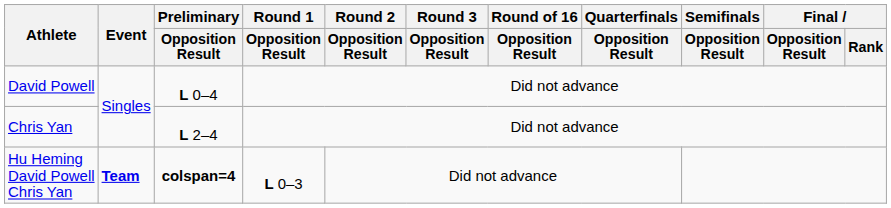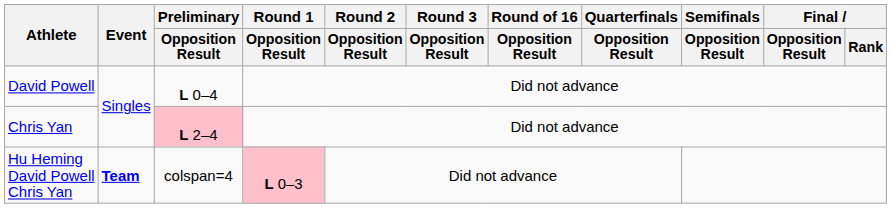(198, 135) no background -> (198, 135) pink background
(198, 176) bold -> (198, 176) normal
(284, 184) no background -> (284, 184) pink background
